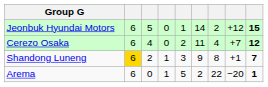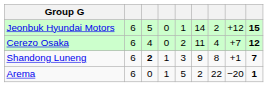(133, 58) gold background -> (133, 58) no background
(150, 58) normal -> (150, 58) bold
